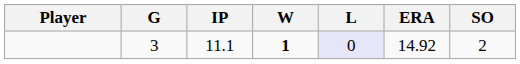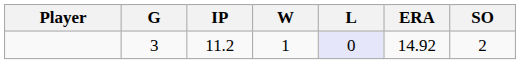(220, 44) 11.1 -> (220, 44) 11.2
(285, 44) bold -> (285, 44) normal
